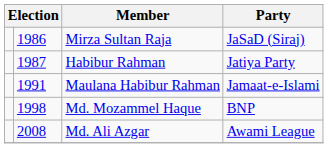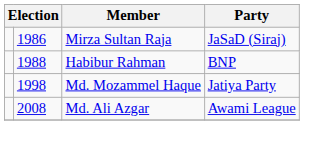(31, 62) 1987 -> (31, 62) 1988
(261, 62) Jatiya Party -> (222, 62) BNP
- row: (143, 85)
(241, 108) BNP -> (242, 85) Jatiya Party
